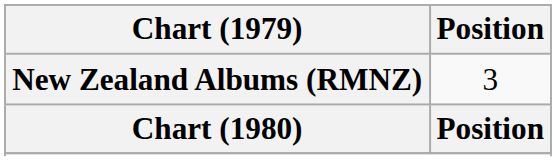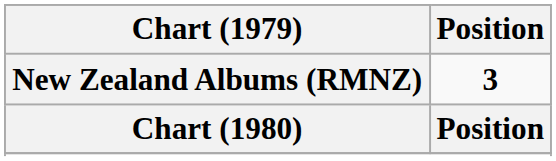(490, 78) normal -> (490, 78) bold
